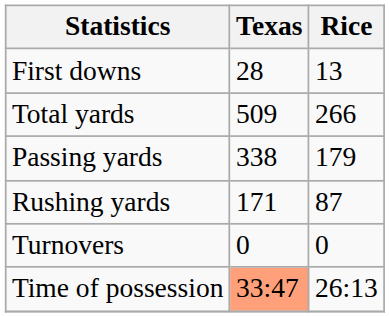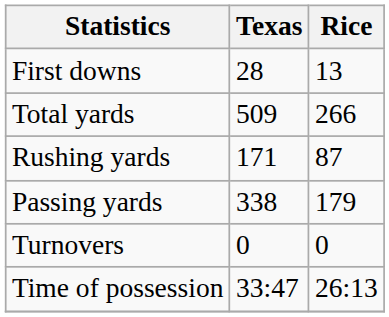rows swapped: (91, 201) <-> (87, 157)
(267, 288) lightsalmon background -> (267, 288) no background
